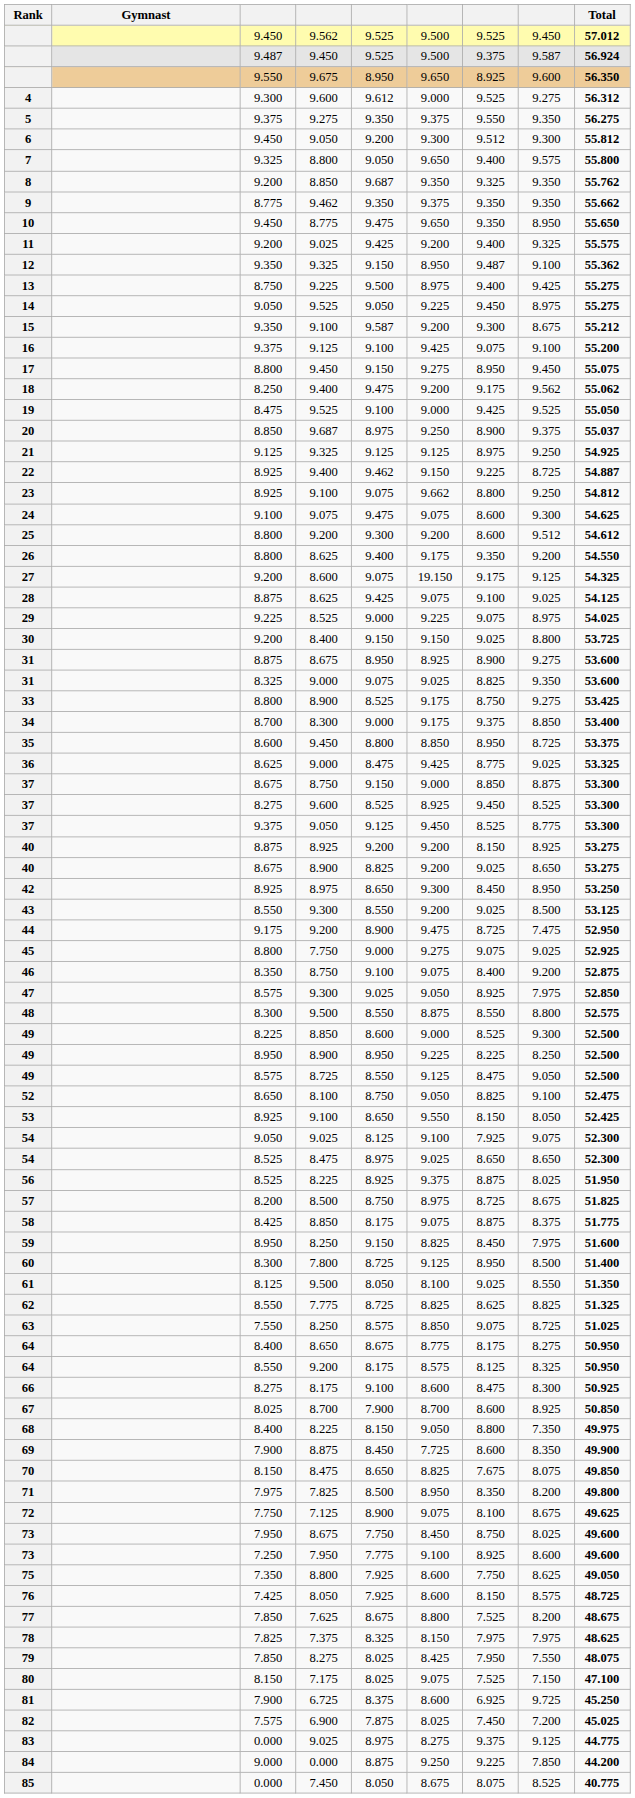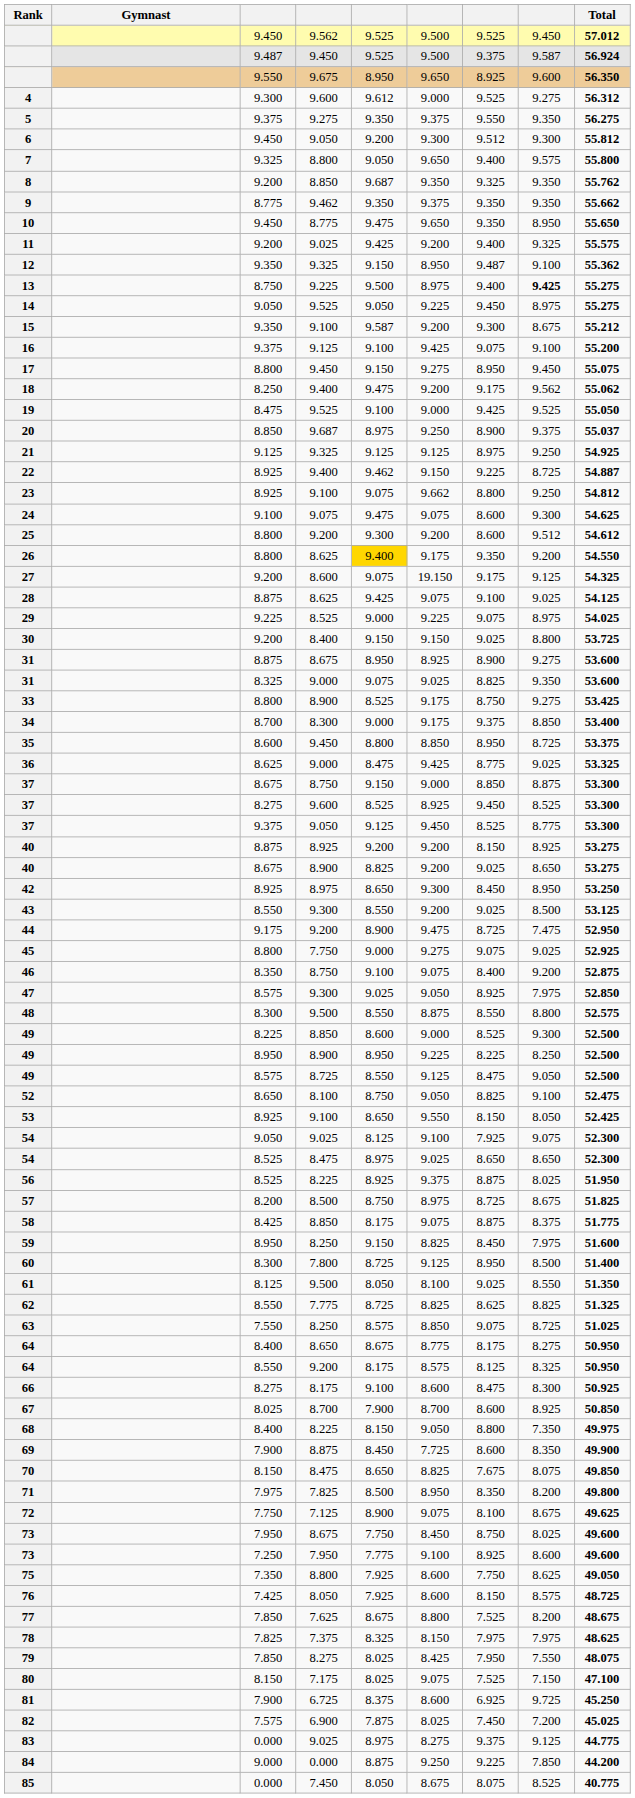(546, 285) normal -> (546, 285) bold
(379, 555) no background -> (379, 555) gold background
